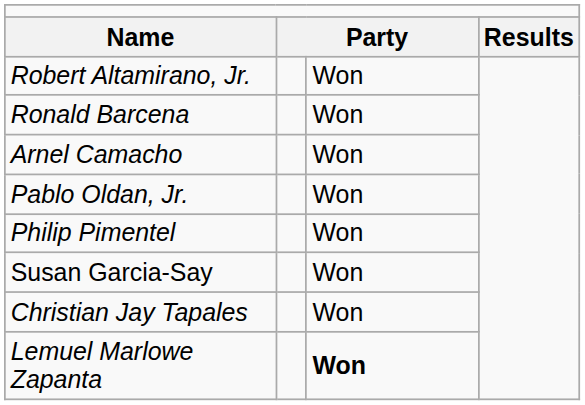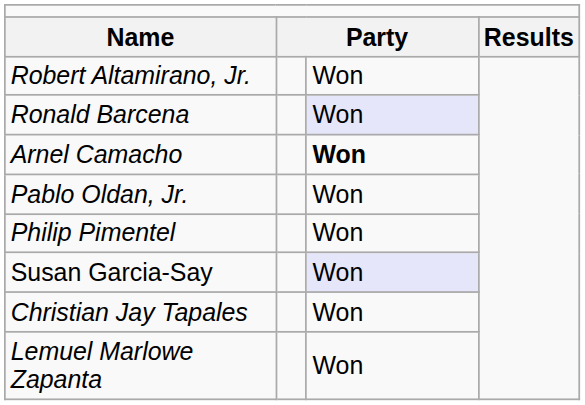(338, 115) no background -> (338, 115) lavender background
(338, 155) normal -> (339, 155) bold
(338, 273) no background -> (338, 273) lavender background
(339, 365) bold -> (338, 365) normal
